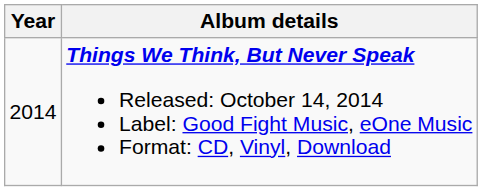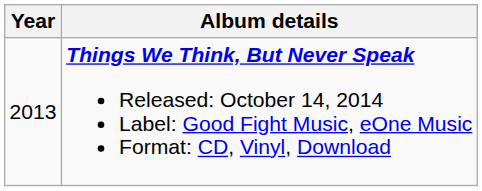(33, 111) 2014 -> (33, 111) 2013
